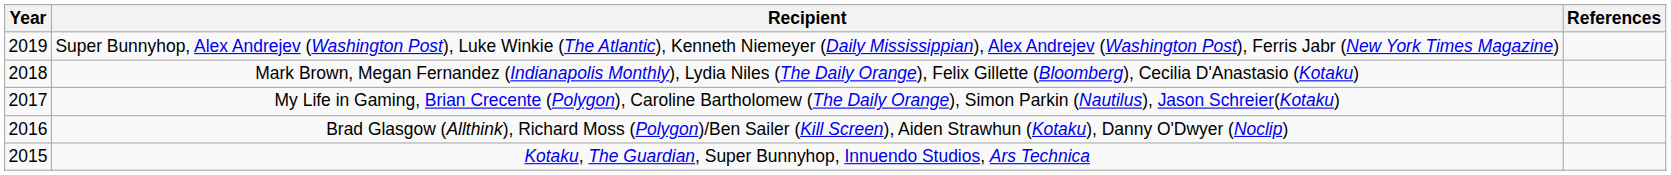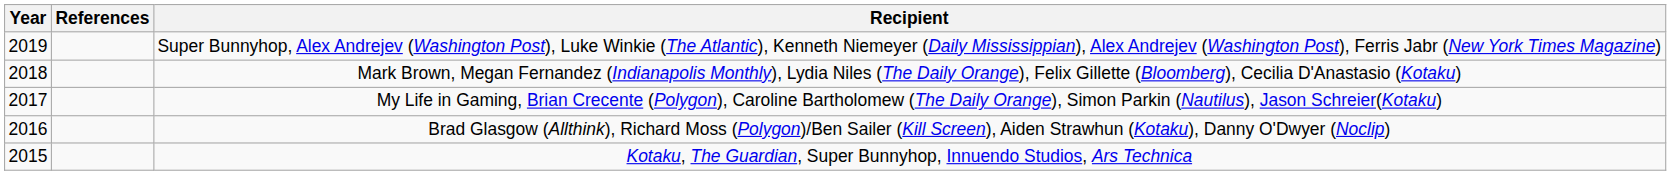columns swapped: (807, 18) <-> (1614, 18)
